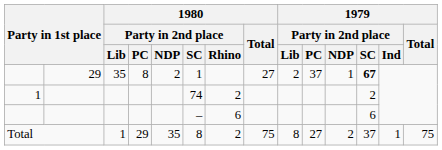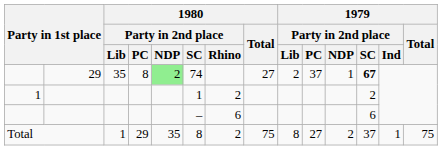(177, 74) no background -> (177, 74) lightgreen background
(199, 74) 1 -> (196, 74) 74
(196, 94) 74 -> (199, 94) 1
